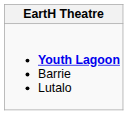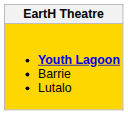(64, 74) no background -> (64, 74) gold background
